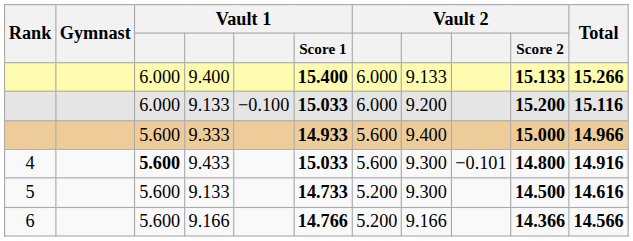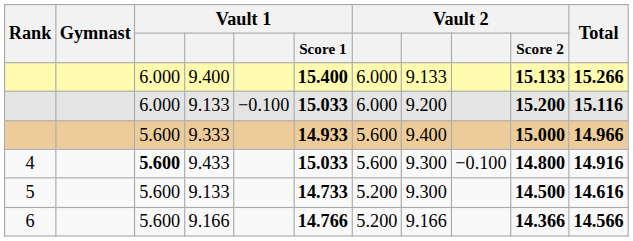(481, 163) −0.101 -> (481, 163) −0.100
